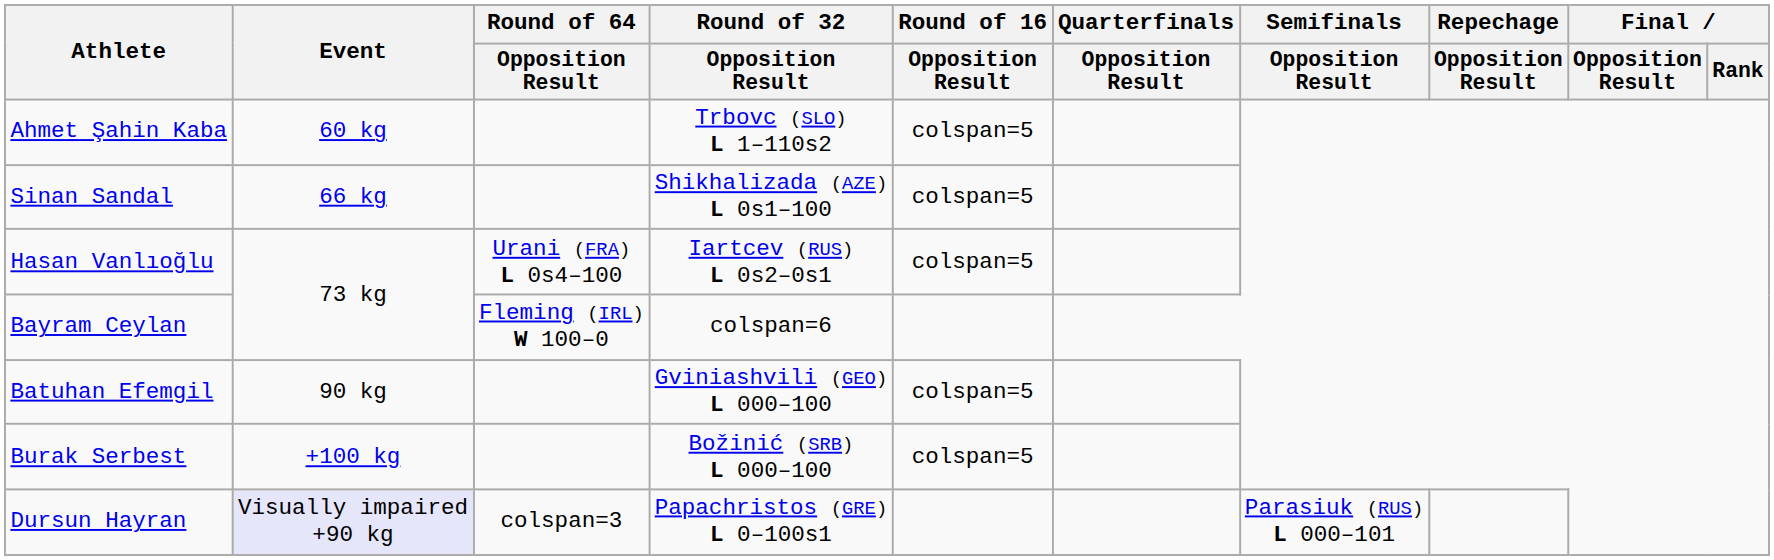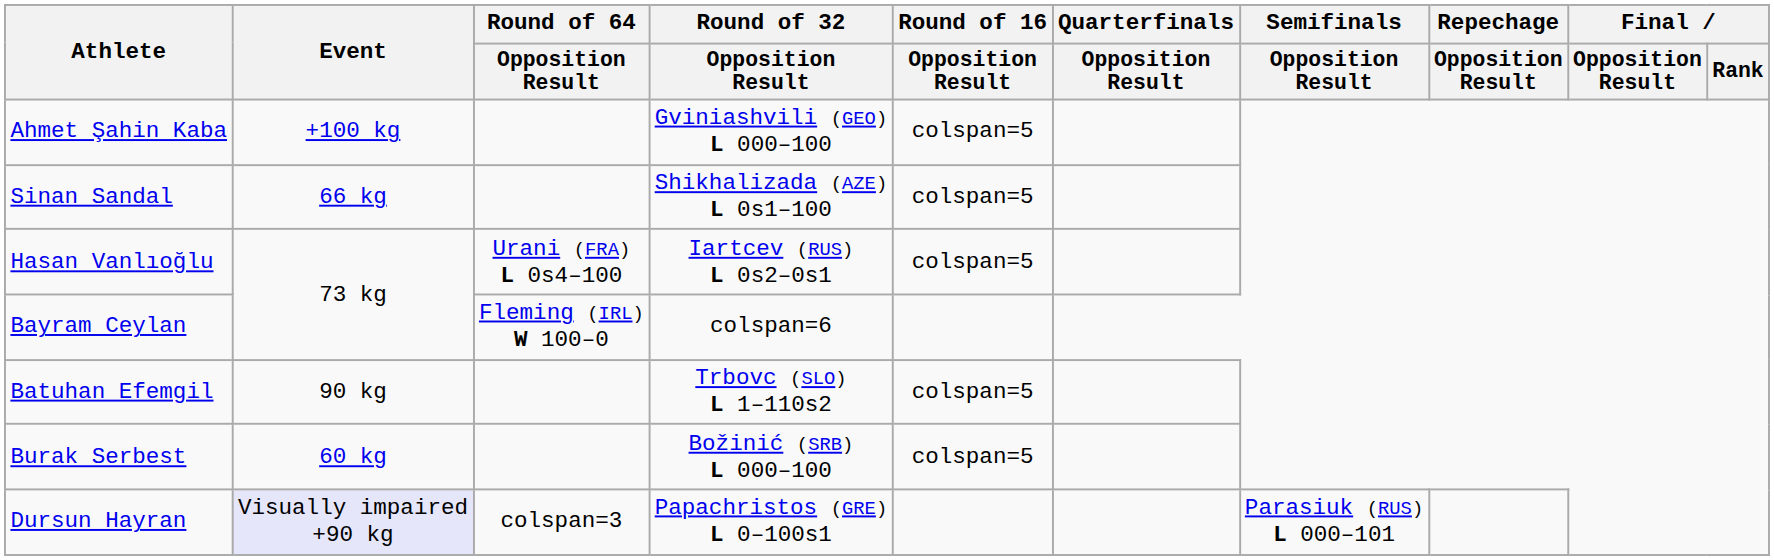(353, 132) 60 kg -> (353, 132) +100 kg
(771, 132) Trbovc (SLO) L 1–110s2 -> (771, 132) Gviniashvili (GEO) L 000–100
(771, 392) Gviniashvili (GEO) L 000–100 -> (771, 392) Trbovc (SLO) L 1–110s2
(353, 457) +100 kg -> (353, 457) 60 kg
